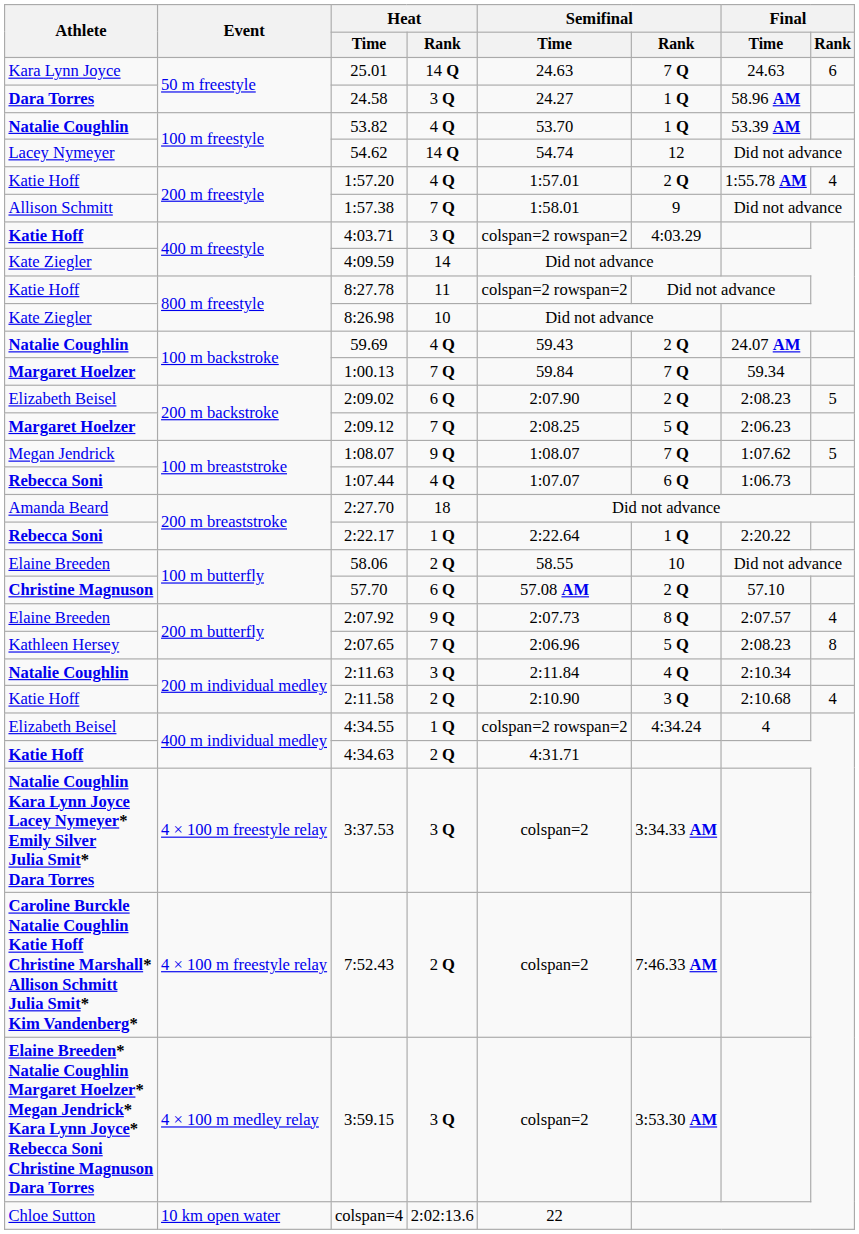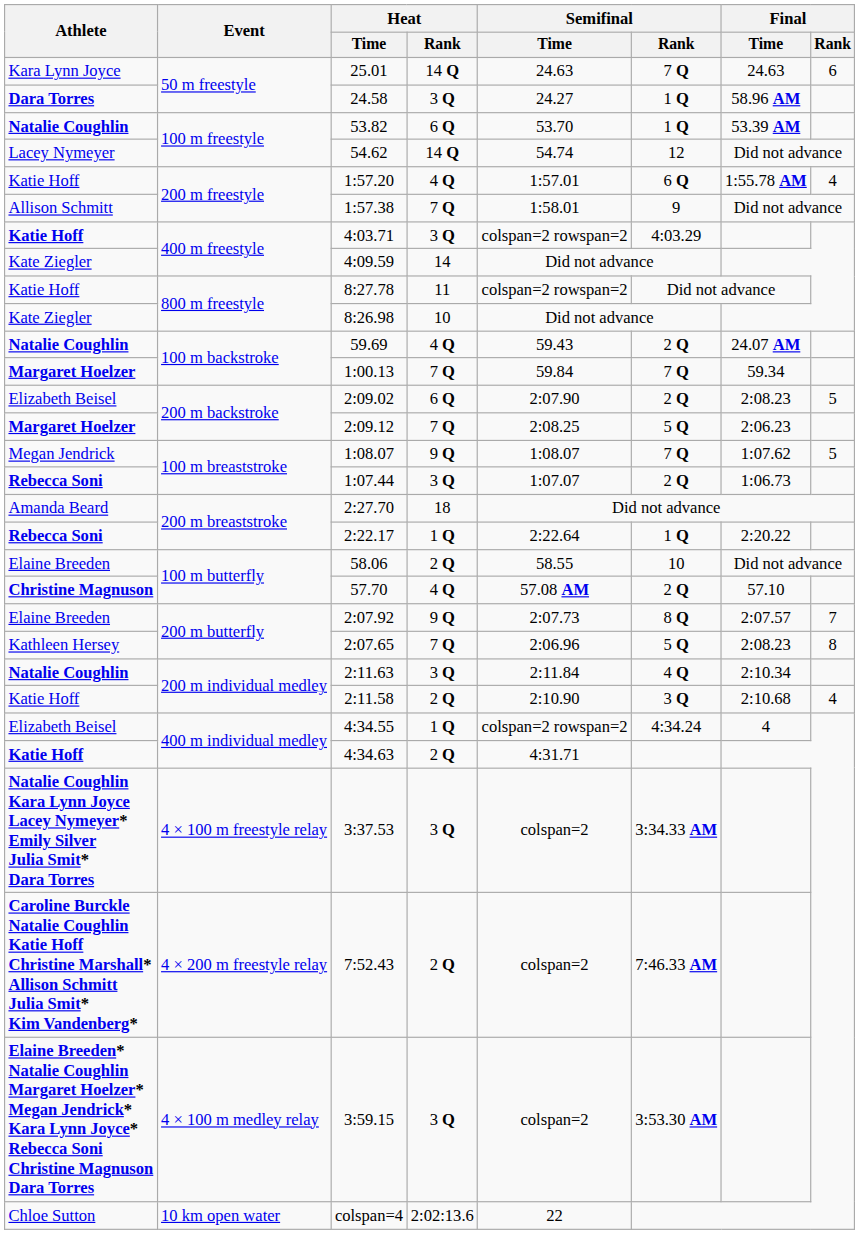(442, 126) 4 Q -> (442, 126) 6 Q
(676, 180) 2 Q -> (676, 180) 6 Q
(442, 481) 4 Q -> (442, 481) 3 Q
(676, 481) 6 Q -> (676, 481) 2 Q
(442, 590) 6 Q -> (442, 590) 4 Q
(833, 617) 4 -> (833, 617) 7
(244, 965) 4 × 100 m freestyle relay -> (244, 965) 4 × 200 m freestyle relay
